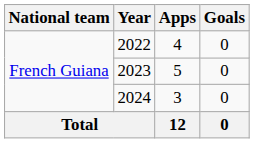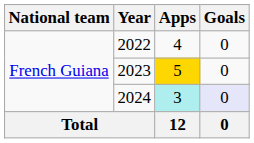(177, 71) no background -> (177, 71) gold background
(177, 97) no background -> (177, 97) paleturquoise background
(224, 97) no background -> (224, 97) lavender background
